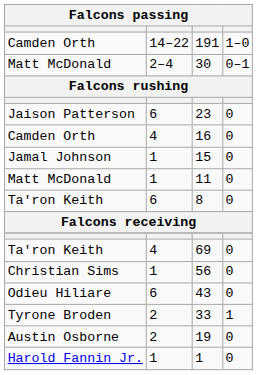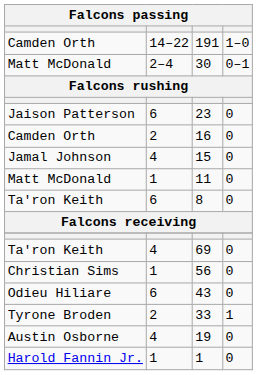(153, 136) 4 -> (153, 136) 2
(153, 158) 1 -> (153, 158) 4
(153, 337) 2 -> (153, 337) 4
